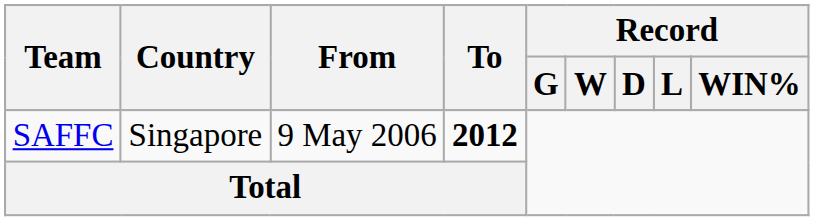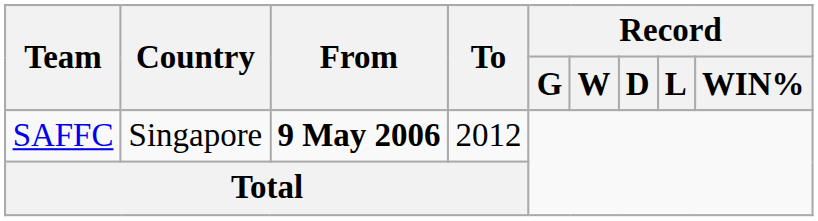(357, 135) normal -> (359, 135) bold
(485, 135) bold -> (489, 135) normal
